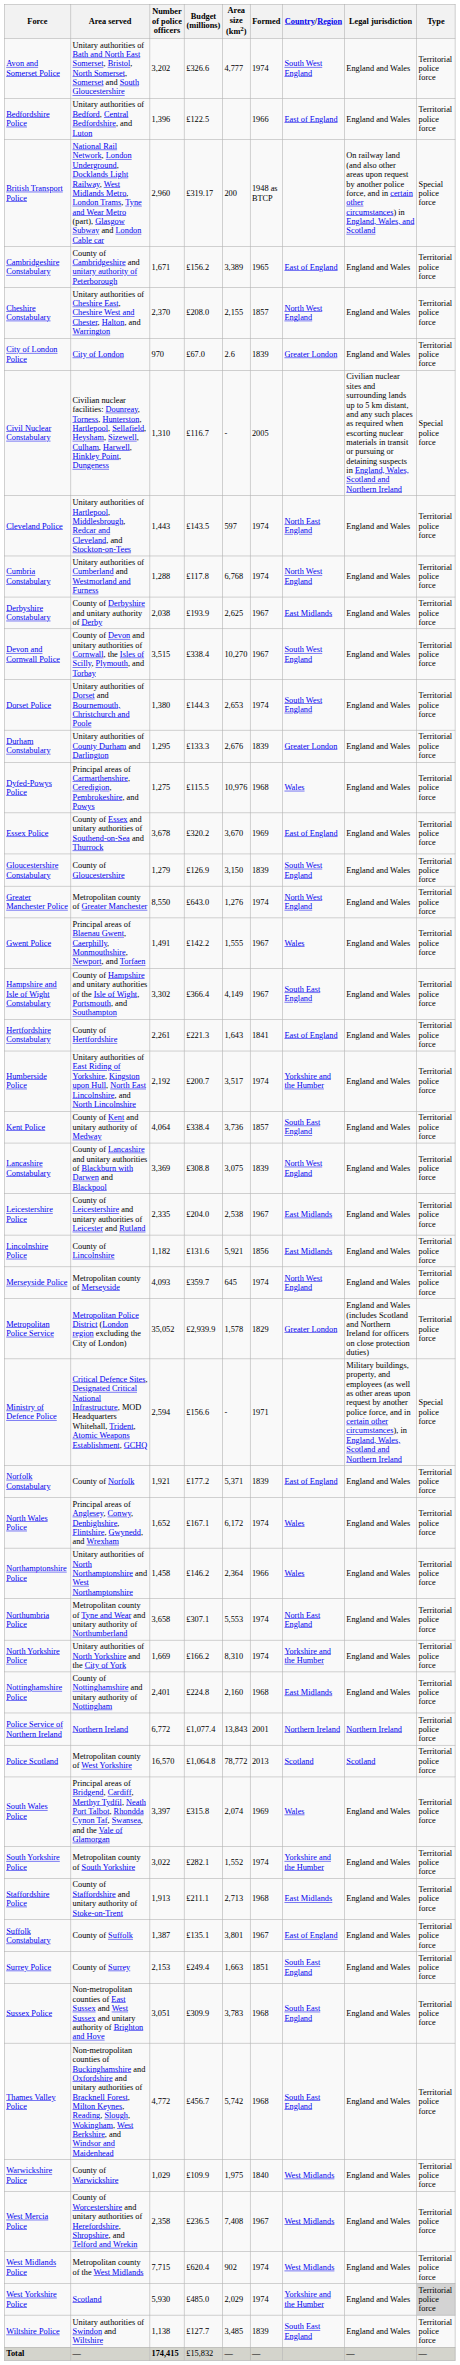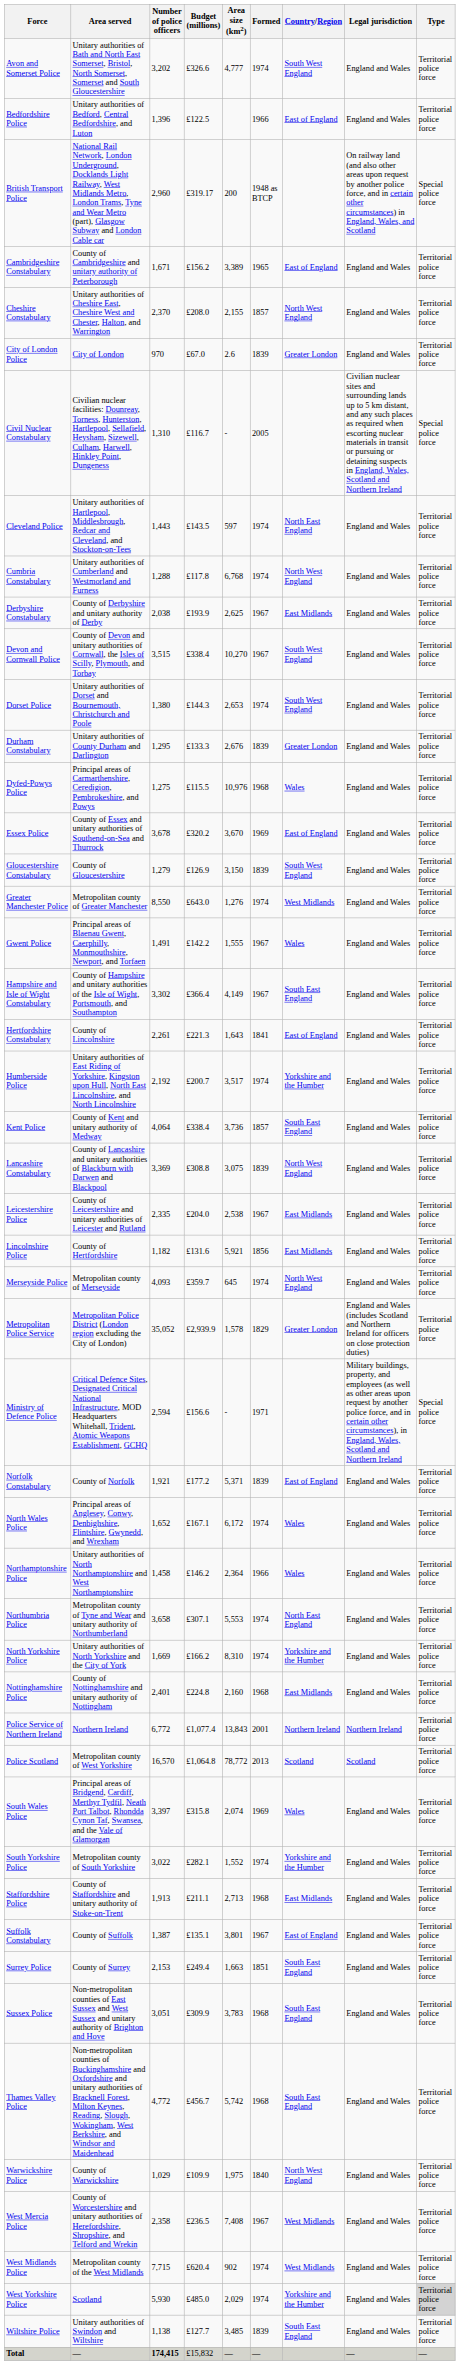(303, 902) North West England -> (309, 902) West Midlands
(95, 1035) County of Hertfordshire -> (94, 1035) County of Lincolnshire
(94, 1251) County of Lincolnshire -> (95, 1251) County of Hertfordshire
(309, 2175) West Midlands -> (303, 2175) North West England
